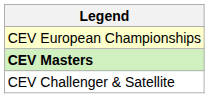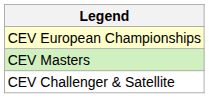(50, 60) bold -> (49, 60) normal
